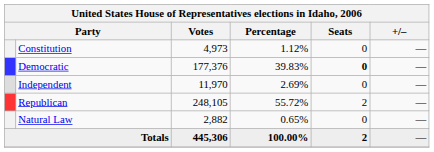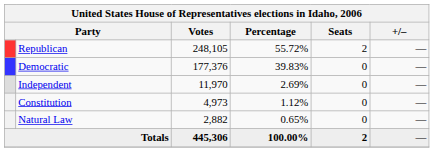rows swapped: (43, 102) <-> (45, 49)
(365, 66) bold -> (365, 66) normal
